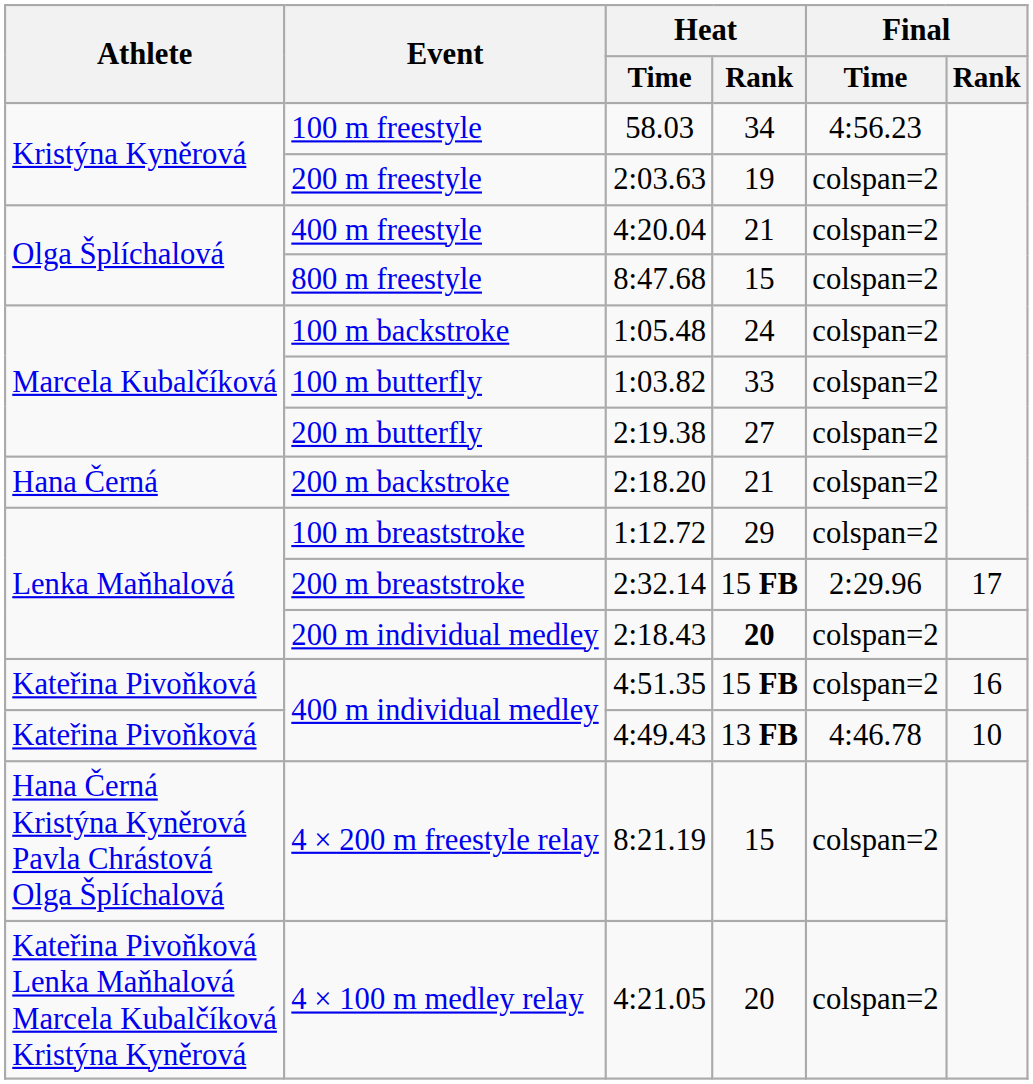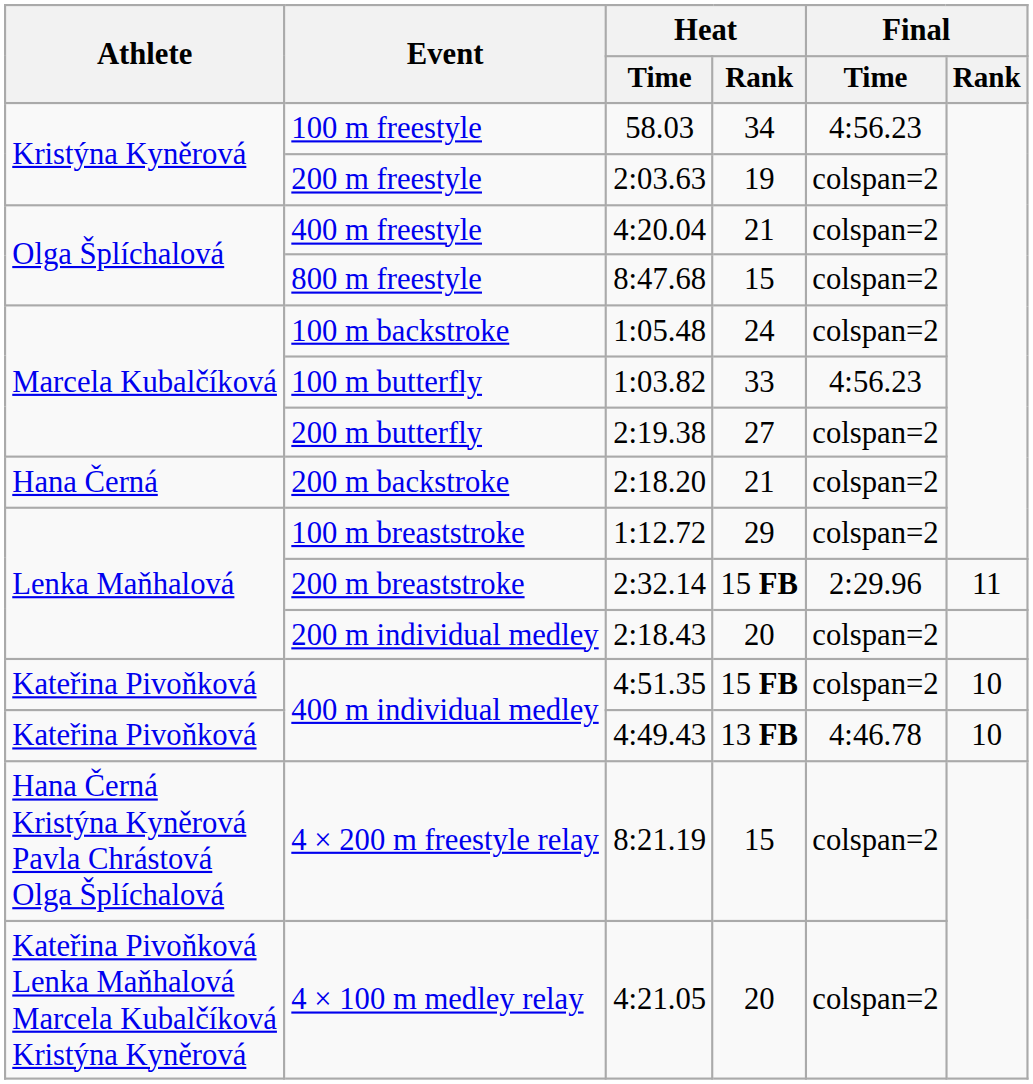(875, 381) colspan=2 -> (875, 381) 4:56.23
(987, 583) 17 -> (987, 583) 11
(759, 634) bold -> (759, 634) normal
(987, 685) 16 -> (987, 685) 10
